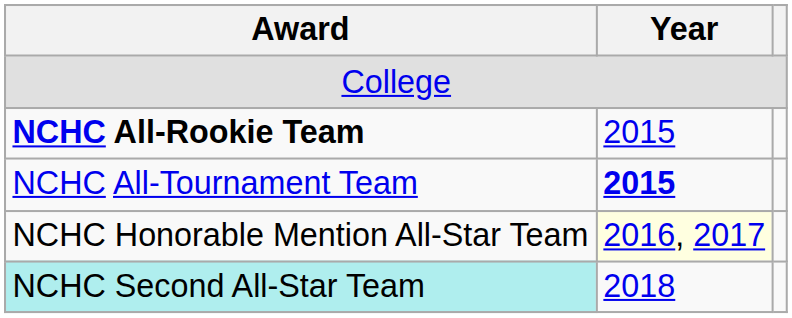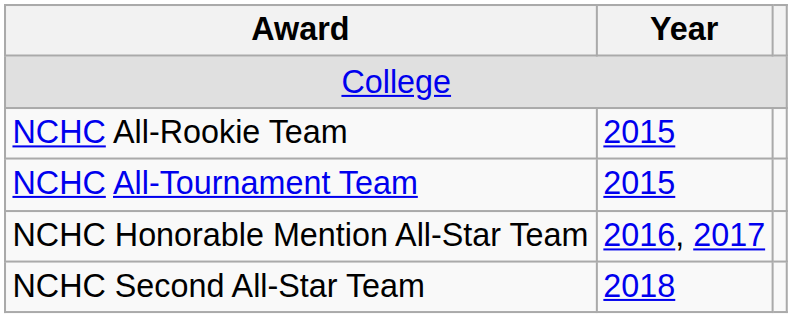(188, 132) bold -> (180, 132) normal
(639, 183) bold -> (639, 183) normal
(684, 235) lightyellow background -> (684, 235) no background
(219, 286) paleturquoise background -> (219, 286) no background
